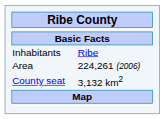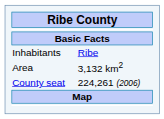(109, 66) 224,261 (2006) -> (100, 67) 3,132 km2
(100, 81) 3,132 km2 -> (109, 82) 224,261 (2006)
